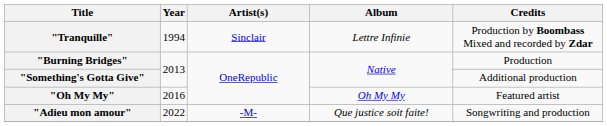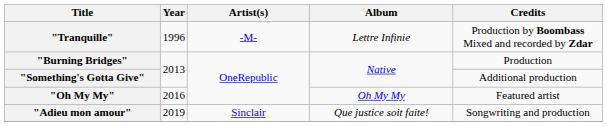(174, 36) 1994 -> (174, 36) 1996
(248, 36) Sinclair -> (248, 36) -M-
(174, 113) 2022 -> (174, 113) 2019
(248, 113) -M- -> (248, 113) Sinclair
